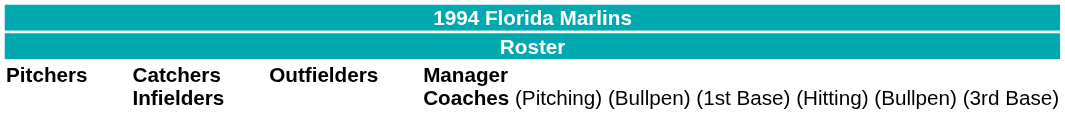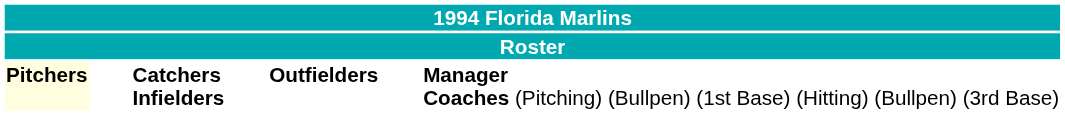(47, 75) no background -> (47, 75) lightyellow background
